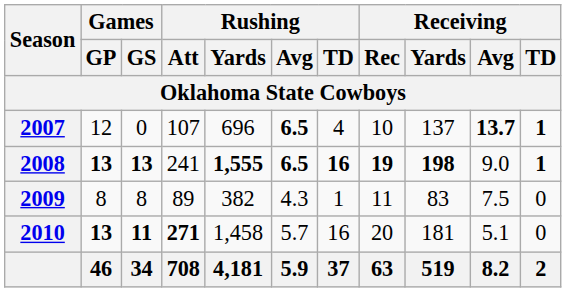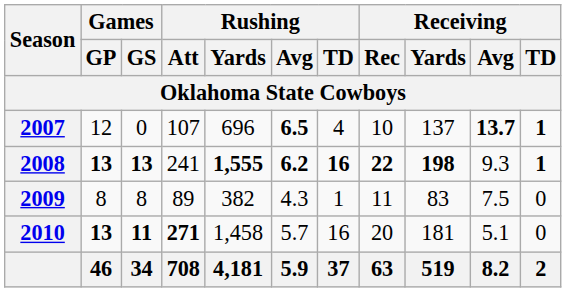(294, 163) 6.5 -> (294, 163) 6.2
(382, 163) 19 -> (382, 163) 22
(496, 163) 9.0 -> (496, 163) 9.3
